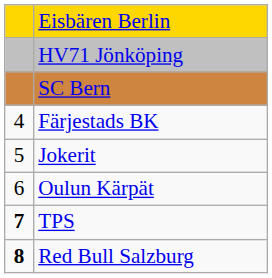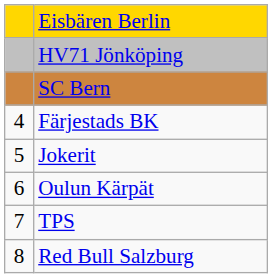(19, 222) bold -> (19, 222) normal
(19, 255) bold -> (19, 255) normal
